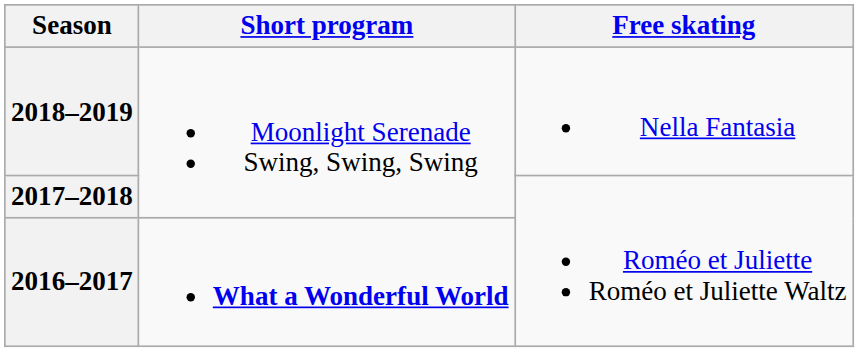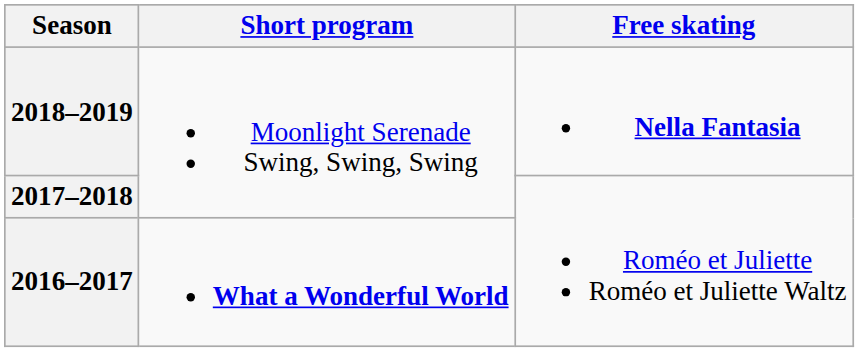(684, 127) normal -> (684, 127) bold
